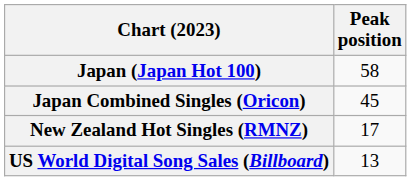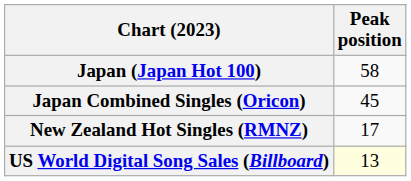(370, 160) no background -> (370, 160) lightyellow background
